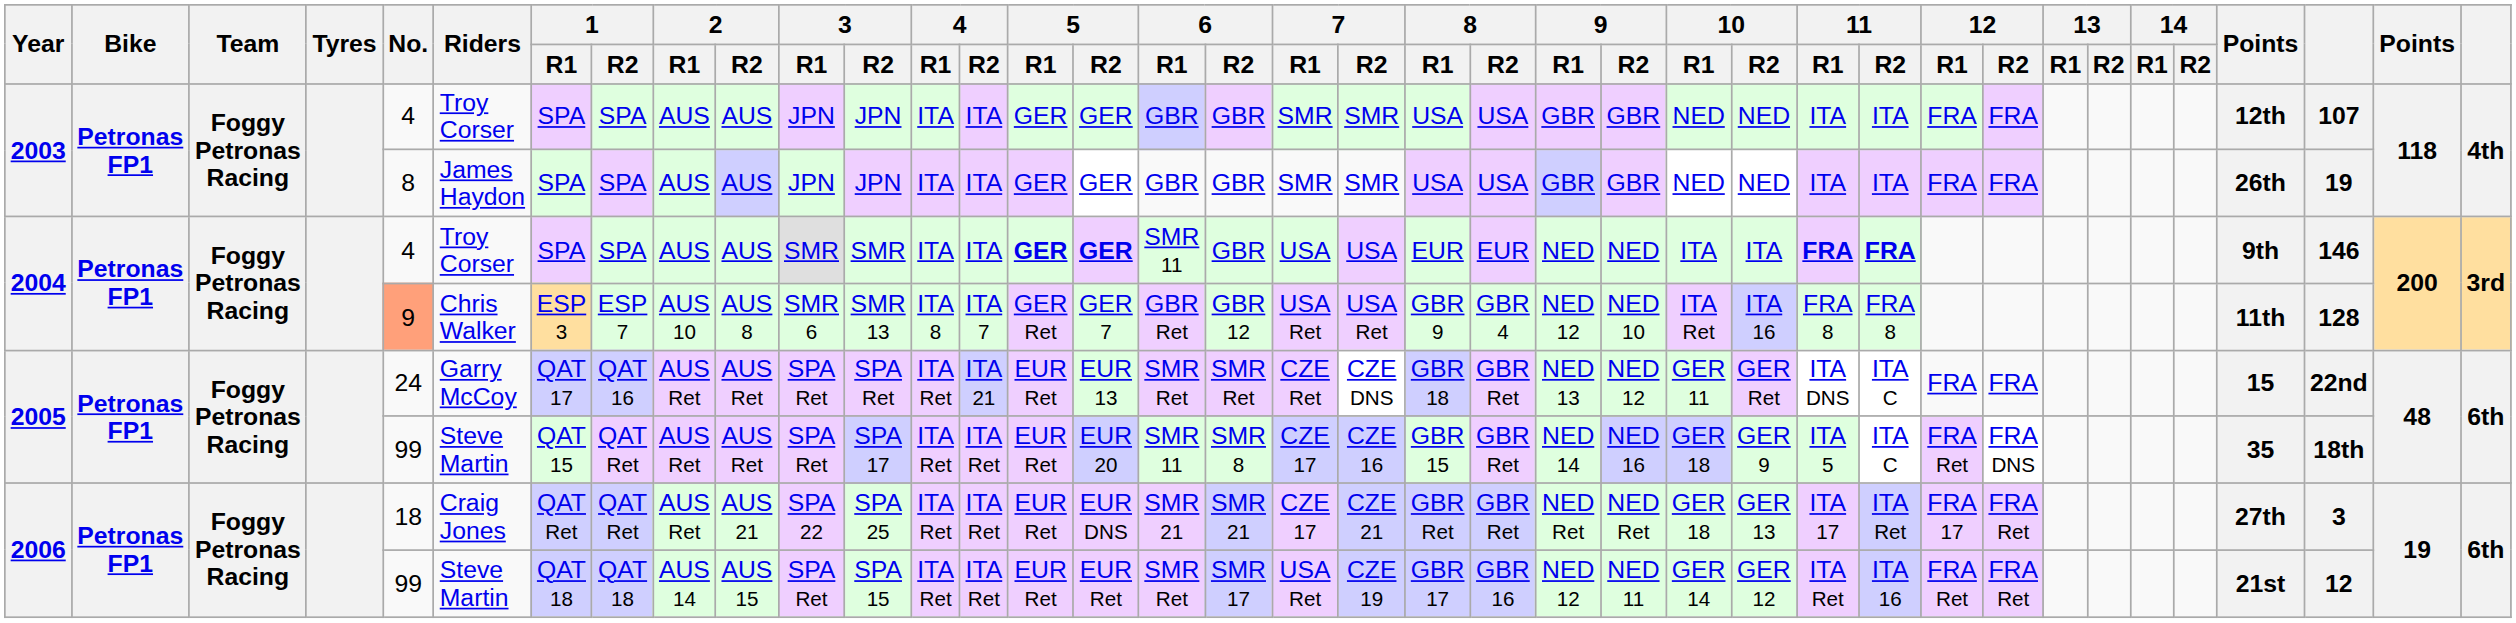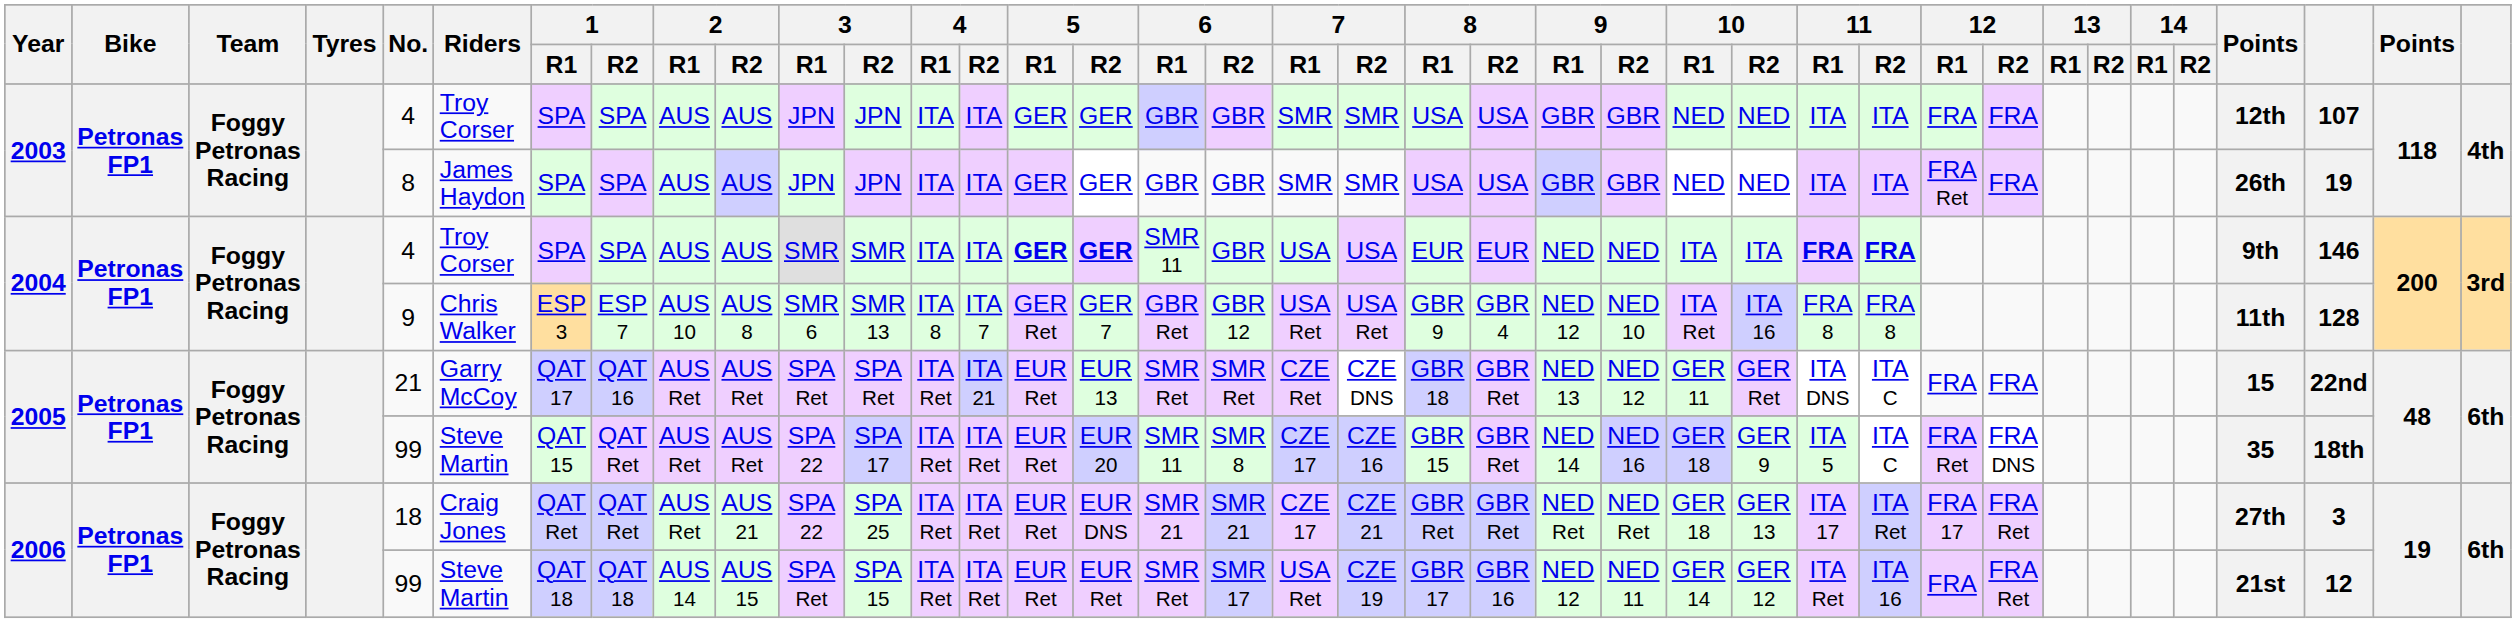(1952, 183) FRA -> (1952, 183) FRA Ret
(408, 317) lightsalmon background -> (408, 317) no background
(408, 383) 24 -> (408, 383) 21
(811, 450) SPA Ret -> (811, 450) SPA 22
(1952, 583) FRA Ret -> (1952, 583) FRA
